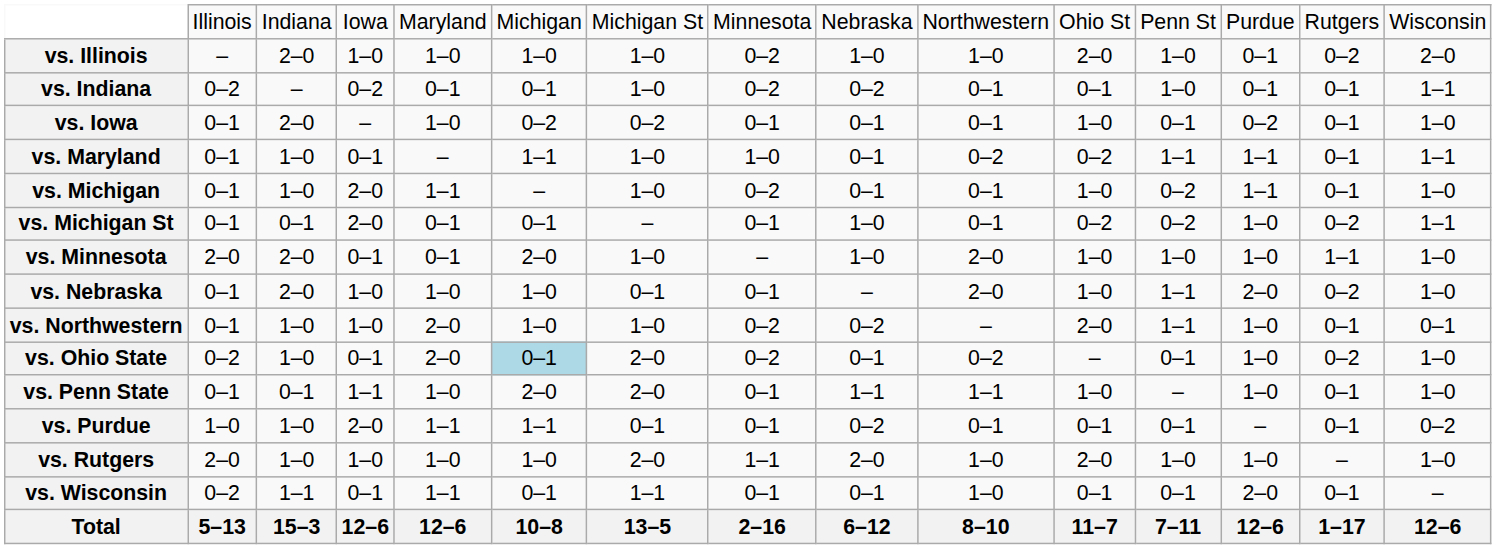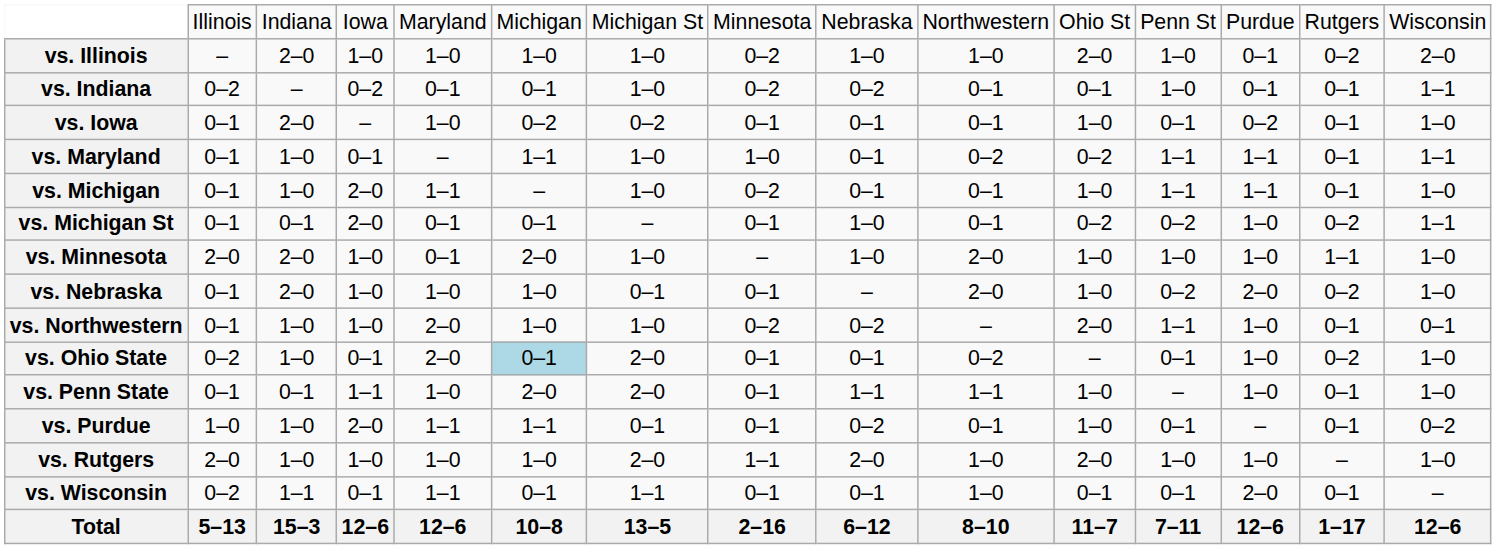(1178, 190) 0–2 -> (1178, 190) 1–1
(365, 258) 0–1 -> (365, 258) 1–0
(1178, 291) 1–1 -> (1178, 291) 0–2
(762, 359) 0–2 -> (762, 359) 0–1
(1095, 426) 0–1 -> (1095, 426) 1–0
